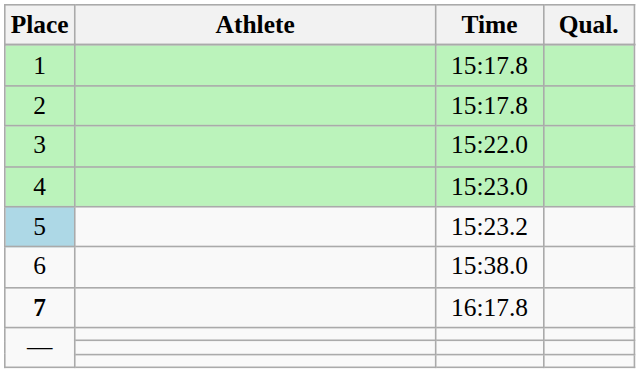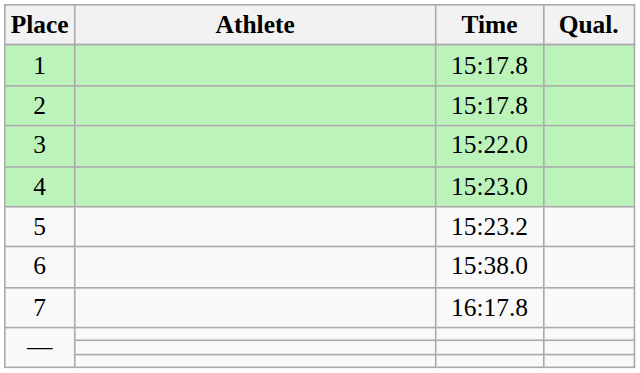(40, 226) lightblue background -> (40, 226) no background
(40, 307) bold -> (40, 307) normal
